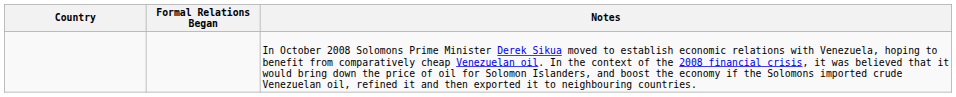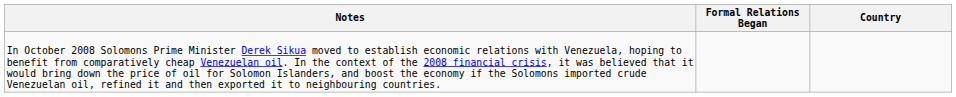columns swapped: (75, 18) <-> (606, 18)
